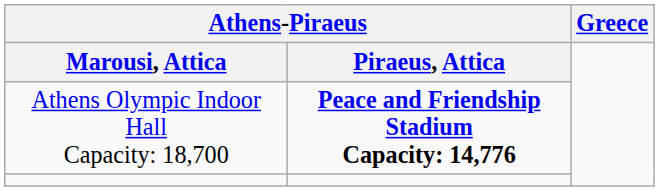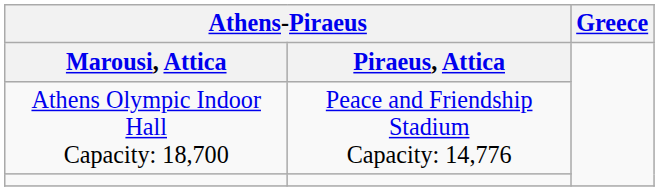(429, 127) bold -> (429, 127) normal
